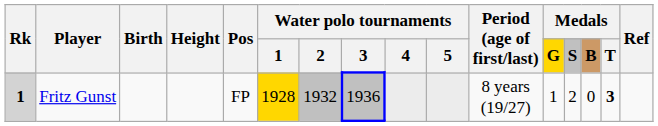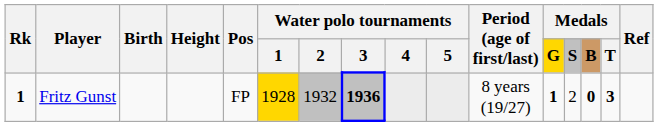(20, 97) lightgrey background -> (20, 97) no background
(363, 97) normal -> (363, 97) bold
(553, 97) normal -> (553, 97) bold
(591, 97) normal -> (591, 97) bold
